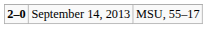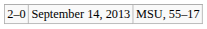(16, 14) bold -> (16, 14) normal
